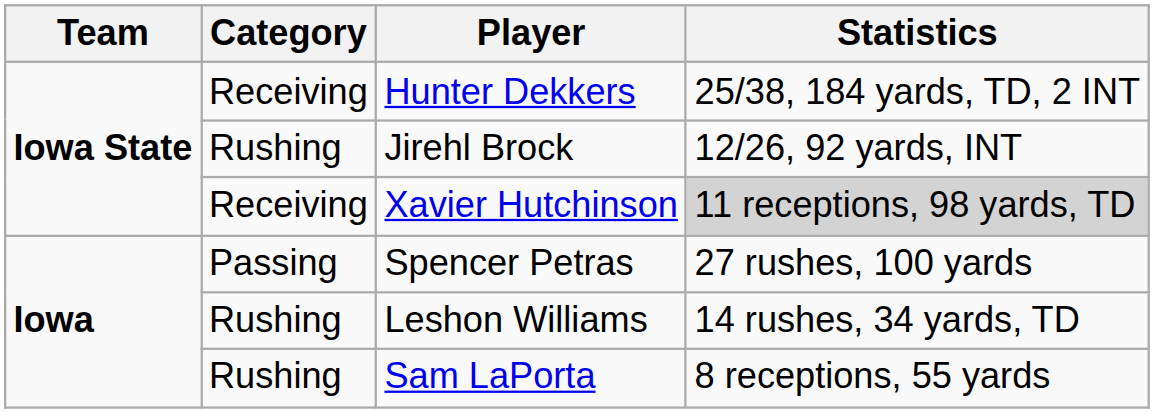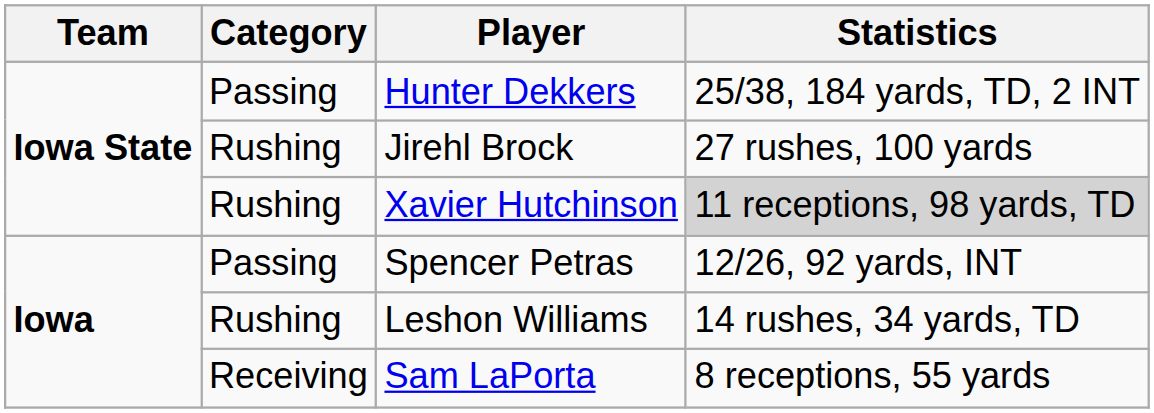(288, 90) Receiving -> (273, 90) Passing
(858, 148) 12/26, 92 yards, INT -> (863, 148) 27 rushes, 100 yards
(288, 205) Receiving -> (275, 205) Rushing
(863, 262) 27 rushes, 100 yards -> (858, 262) 12/26, 92 yards, INT
(275, 377) Rushing -> (288, 377) Receiving
